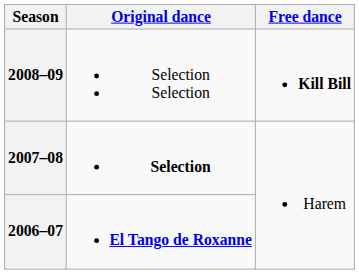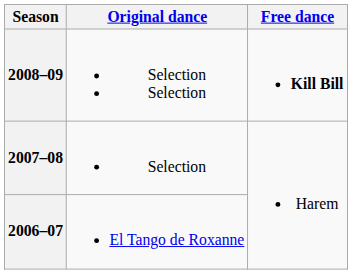(161, 167) bold -> (157, 167) normal
(161, 240) bold -> (157, 240) normal
